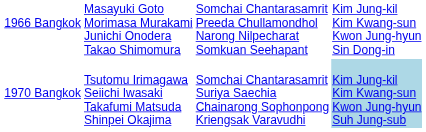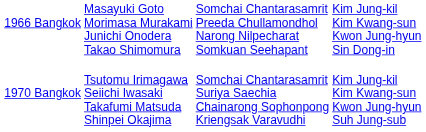(377, 100) lightblue background -> (377, 100) no background
